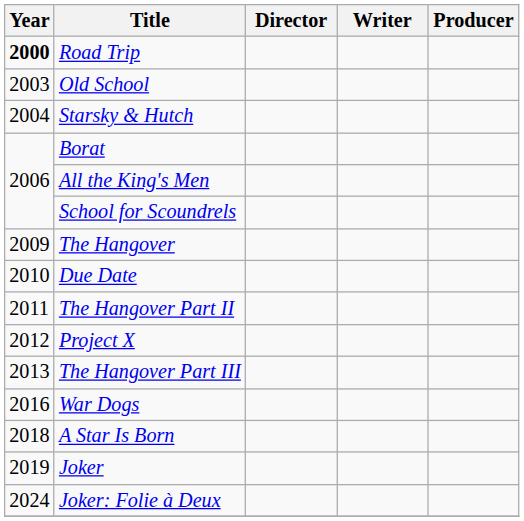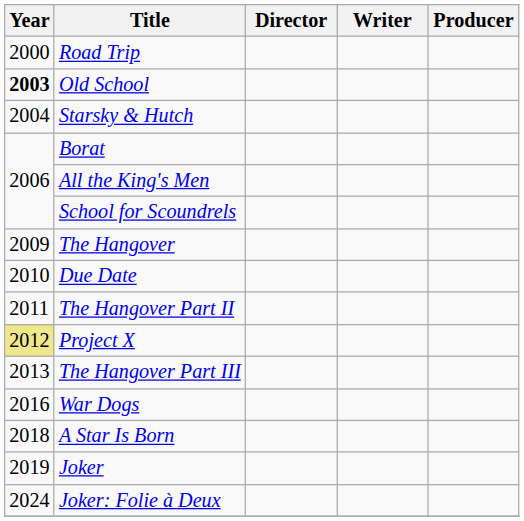(29, 52) bold -> (29, 52) normal
(29, 84) normal -> (29, 84) bold
(29, 340) no background -> (29, 340) khaki background
